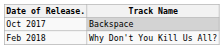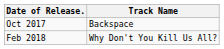(111, 24) lightgrey background -> (111, 24) no background
